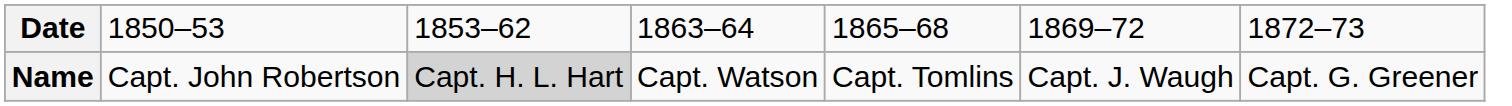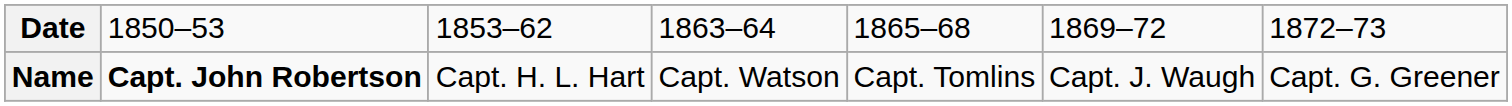(254, 76) normal -> (265, 76) bold
(519, 76) lightgrey background -> (540, 76) no background
